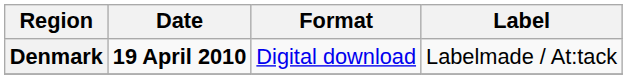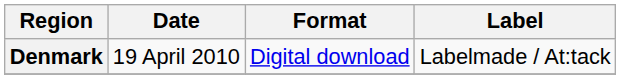(180, 56) bold -> (176, 56) normal
